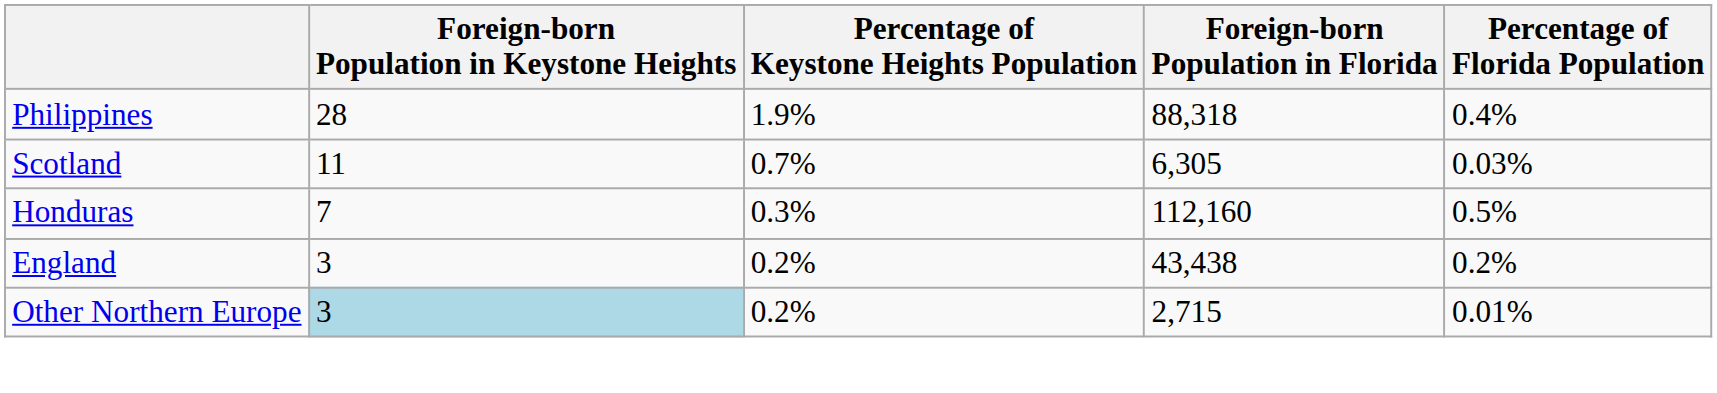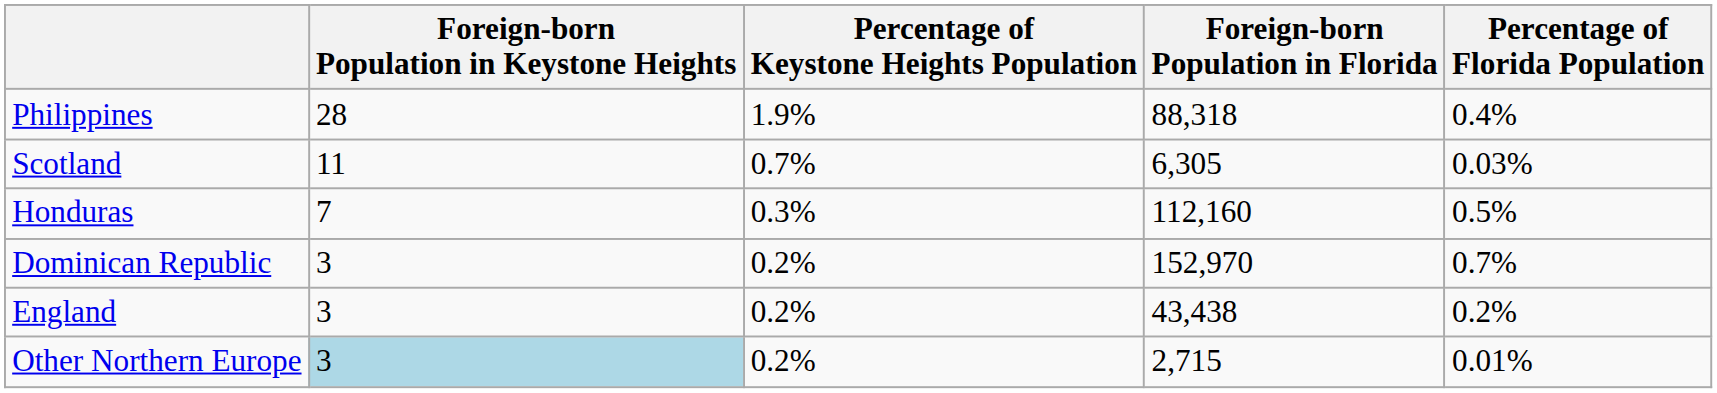+ row: (142, 262)
